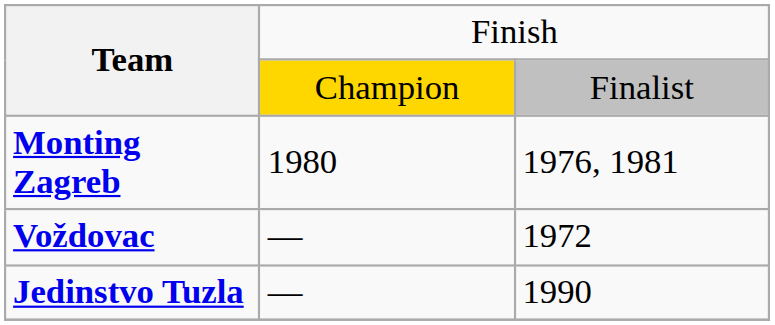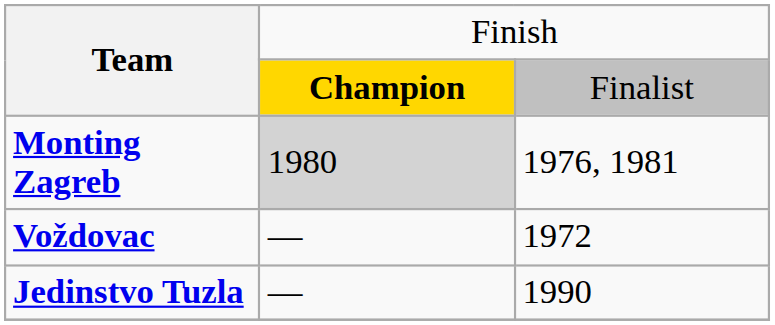(387, 87) normal -> (387, 87) bold
(303, 161) no background -> (303, 161) lightgrey background
